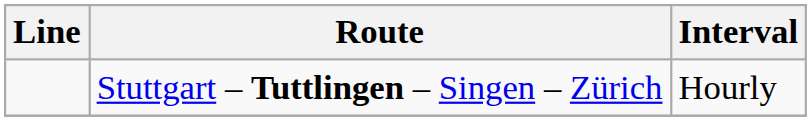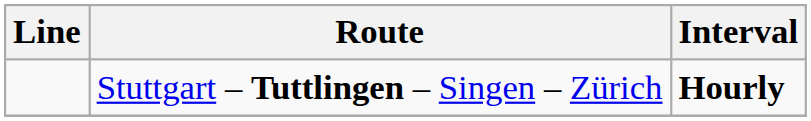(728, 87) normal -> (732, 87) bold
